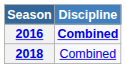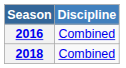(88, 34) bold -> (87, 34) normal
